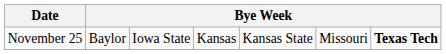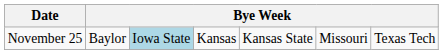(161, 38) no background -> (161, 38) lightblue background
(406, 38) bold -> (405, 38) normal
